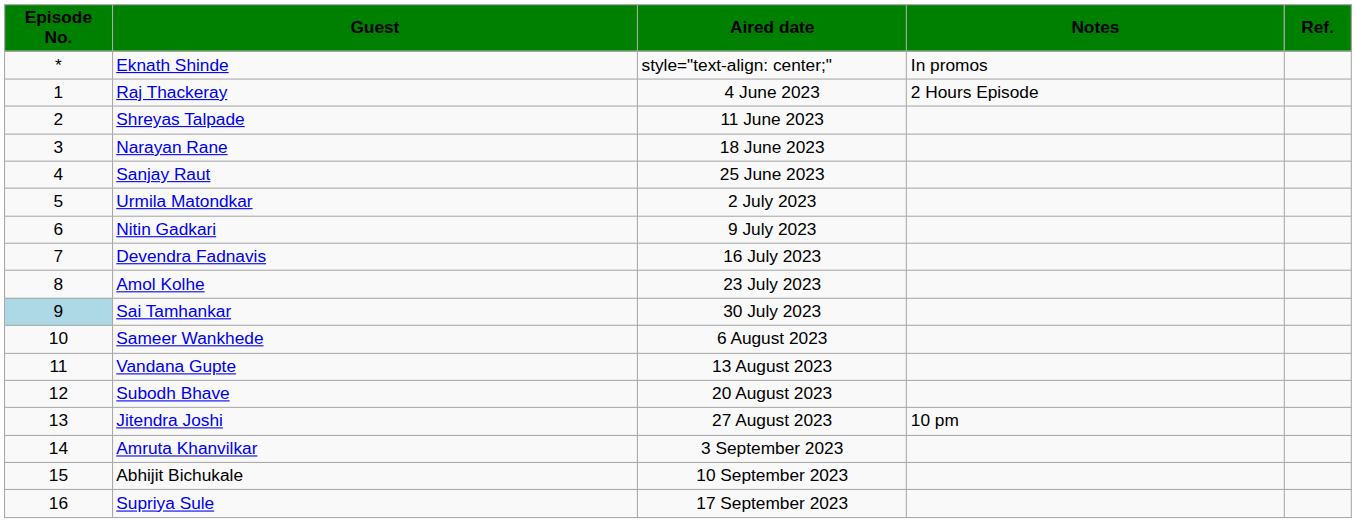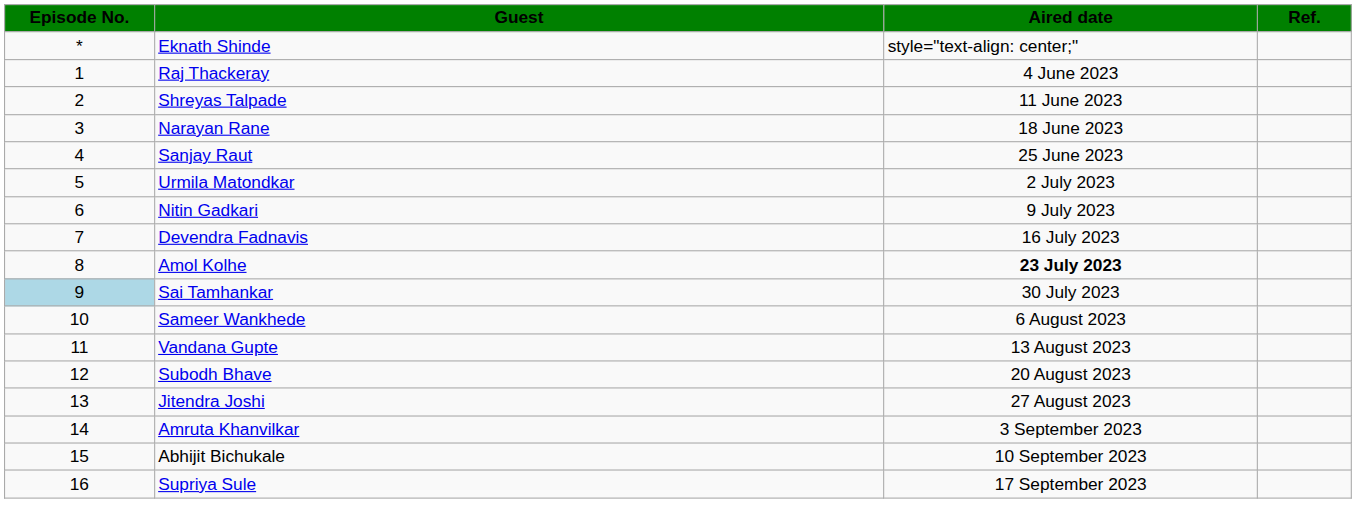- column: (1095, 27)
(772, 284) normal -> (1071, 264) bold
